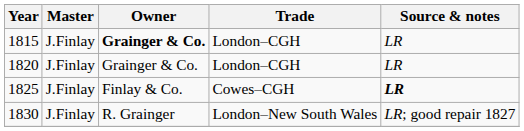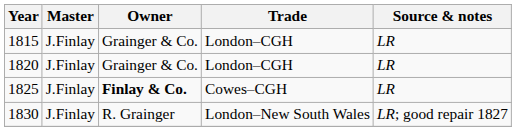(154, 41) bold -> (150, 41) normal
(142, 89) normal -> (144, 89) bold
(394, 89) bold -> (386, 89) normal
